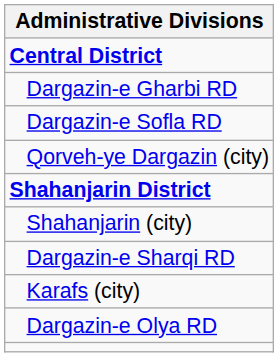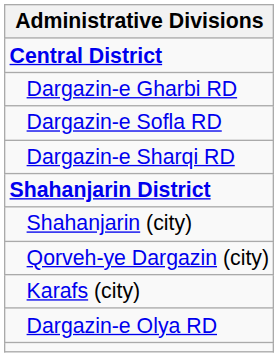(148, 156) Qorveh-ye Dargazin (city) -> (131, 156) Dargazin-e Sharqi RD
(131, 257) Dargazin-e Sharqi RD -> (148, 257) Qorveh-ye Dargazin (city)
